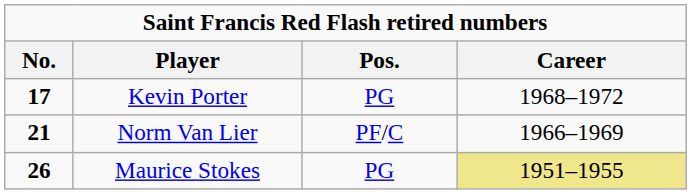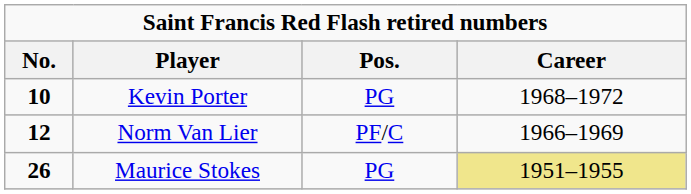(39, 96) 17 -> (39, 96) 10
(39, 133) 21 -> (39, 133) 12
